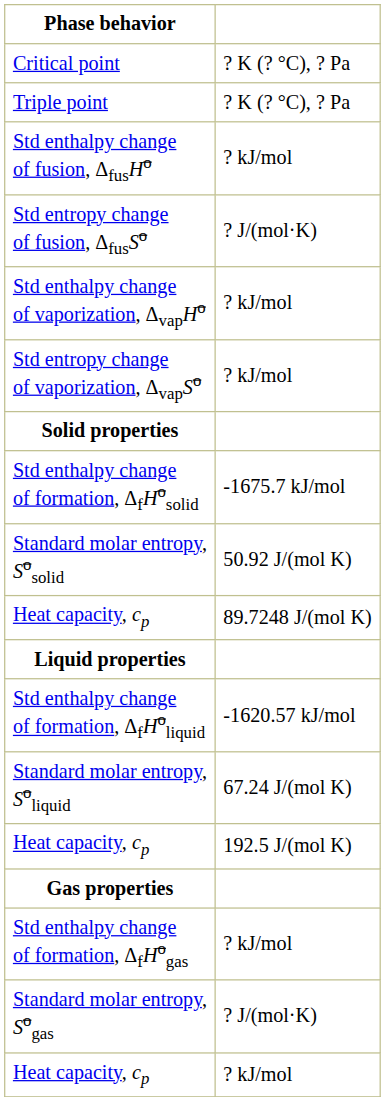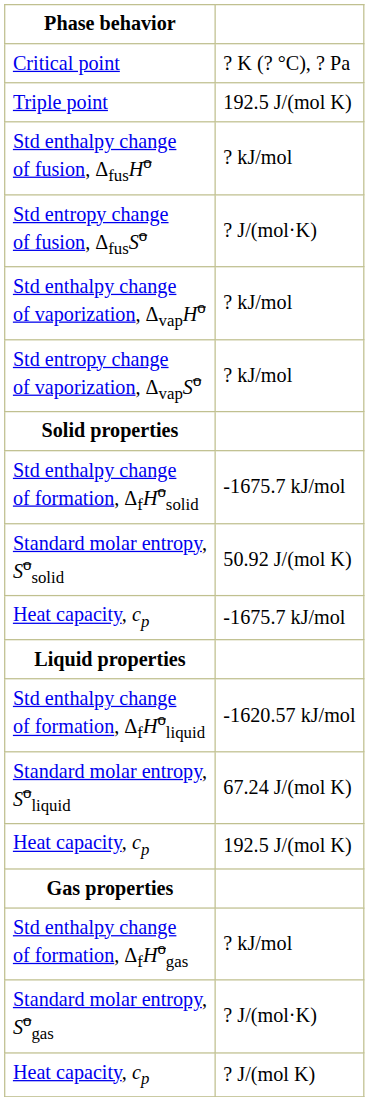(287, 102) ? K (? °C), ? Pa -> (287, 102) 192.5 J/(mol K)
(298, 617) 89.7248 J/(mol K) -> (284, 617) -1675.7 kJ/mol
(258, 1074) ? kJ/mol -> (269, 1074) ? J/(mol K)
